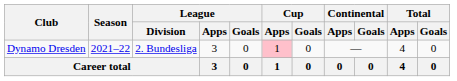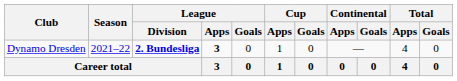(166, 48) normal -> (167, 48) bold
(214, 48) normal -> (217, 48) bold
(277, 48) pink background -> (279, 48) no background
